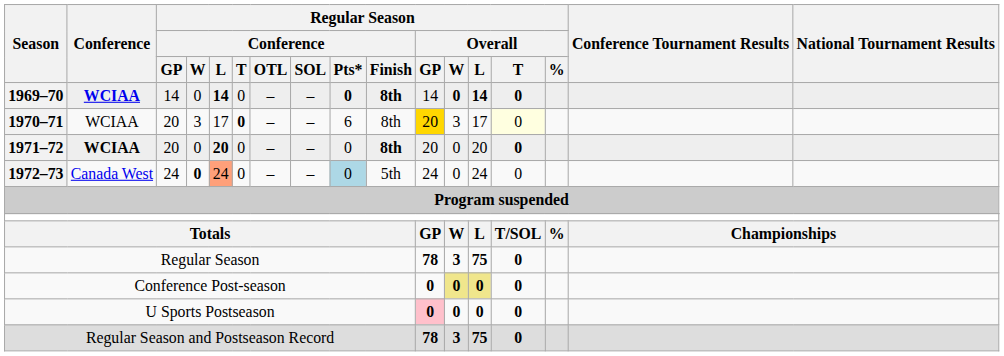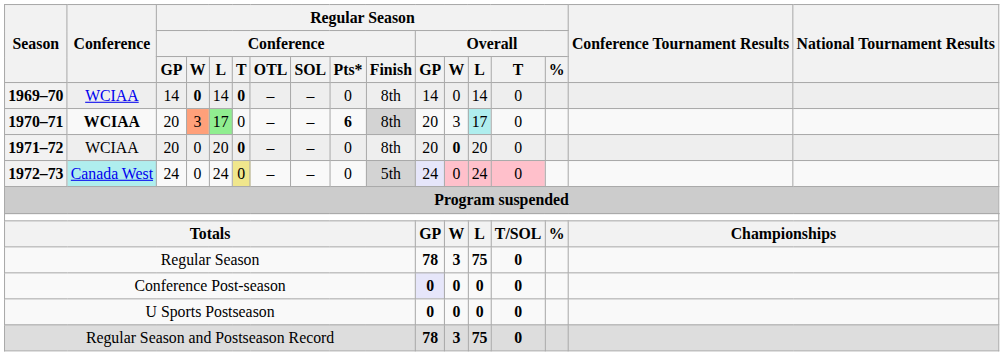(112, 95) bold -> (112, 95) normal
(198, 95) normal -> (198, 95) bold
(221, 95) bold -> (221, 95) normal
(241, 95) normal -> (241, 95) bold
(348, 95) bold -> (348, 95) normal
(391, 95) bold -> (391, 95) normal
(456, 95) bold -> (456, 95) normal
(480, 95) bold -> (480, 95) normal
(518, 95) bold -> (518, 95) normal
(112, 121) normal -> (112, 121) bold
(198, 121) no background -> (198, 121) lightsalmon background
(221, 121) no background -> (221, 121) lightgreen background
(241, 121) bold -> (241, 121) normal
(348, 121) normal -> (348, 121) bold
(391, 121) no background -> (391, 121) lightgrey background
(430, 121) gold background -> (430, 121) no background
(480, 121) no background -> (480, 121) paleturquoise background
(518, 121) lightyellow background -> (518, 121) no background
(112, 148) bold -> (112, 148) normal
(221, 148) bold -> (221, 148) normal
(241, 148) normal -> (241, 148) bold
(391, 148) bold -> (391, 148) normal
(456, 148) normal -> (456, 148) bold
(518, 148) bold -> (518, 148) normal
(112, 174) no background -> (112, 174) paleturquoise background
(198, 174) bold -> (198, 174) normal
(221, 174) lightsalmon background -> (221, 174) no background
(241, 174) no background -> (241, 174) khaki background
(348, 174) lightblue background -> (348, 174) no background
(391, 174) no background -> (391, 174) lightgrey background
(430, 174) no background -> (430, 174) lavender background
(456, 174) no background -> (456, 174) pink background
(480, 174) no background -> (480, 174) pink background
(518, 174) no background -> (518, 174) pink background
(430, 285) no background -> (430, 285) lavender background
(456, 285) khaki background -> (456, 285) no background
(480, 285) khaki background -> (480, 285) no background
(430, 311) pink background -> (430, 311) no background
